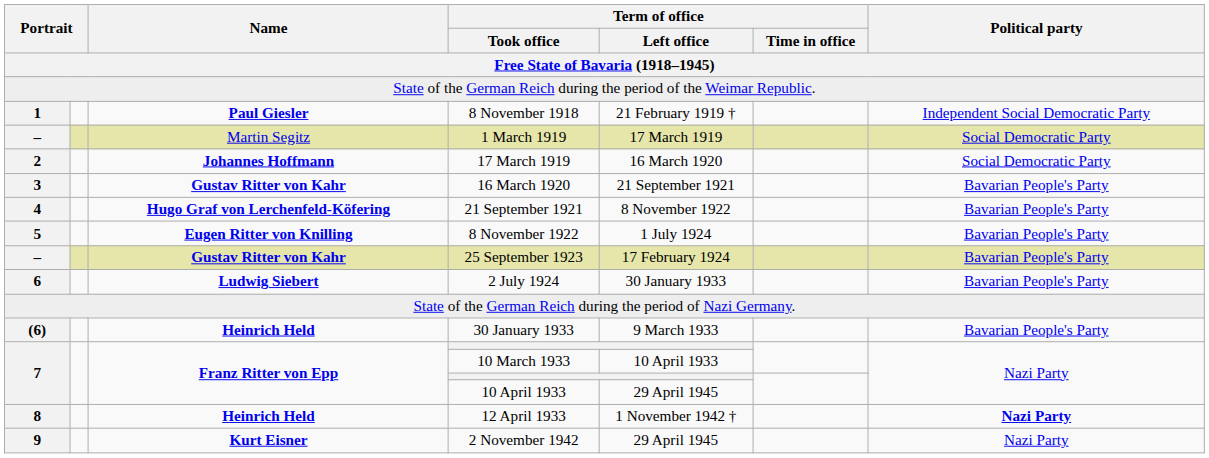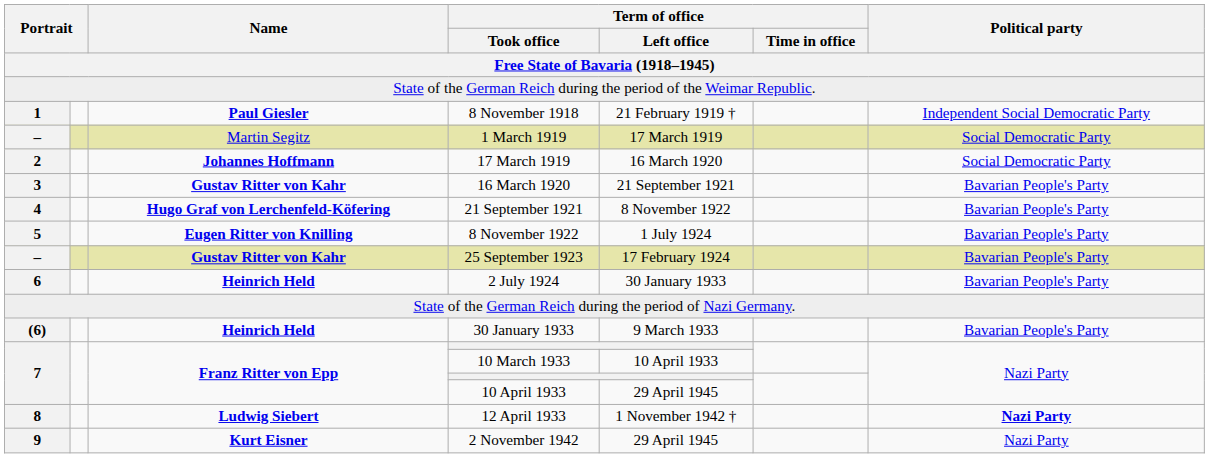(268, 281) Ludwig Siebert -> (268, 281) Heinrich Held
(268, 416) Heinrich Held -> (268, 416) Ludwig Siebert
